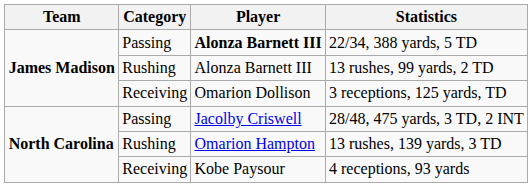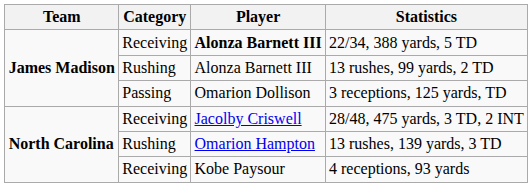(147, 42) Passing -> (155, 42) Receiving
(155, 93) Receiving -> (147, 93) Passing
(147, 118) Passing -> (155, 118) Receiving
